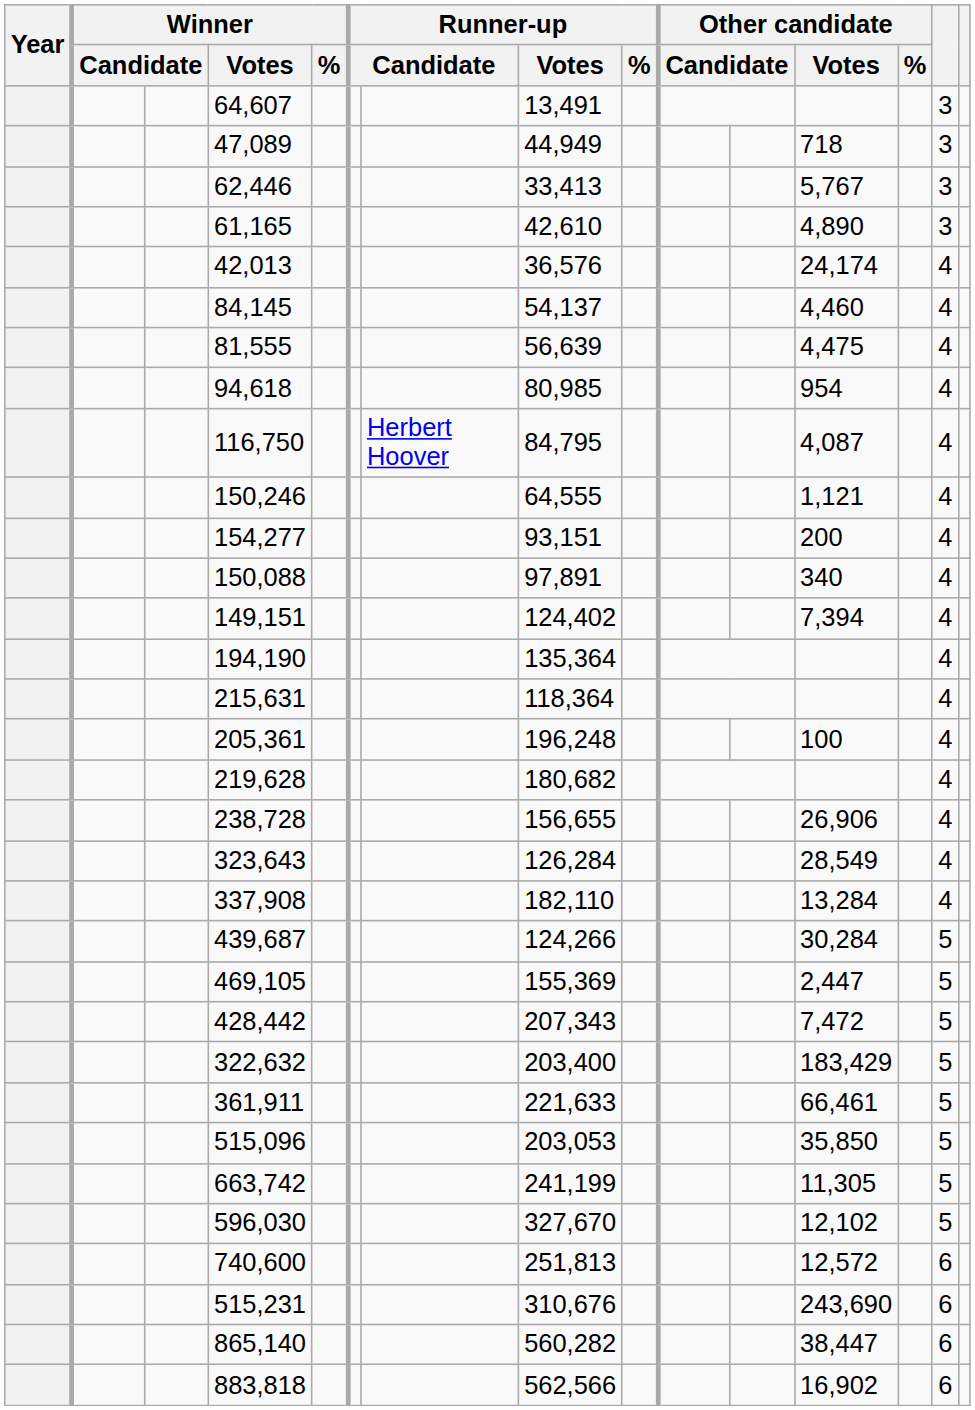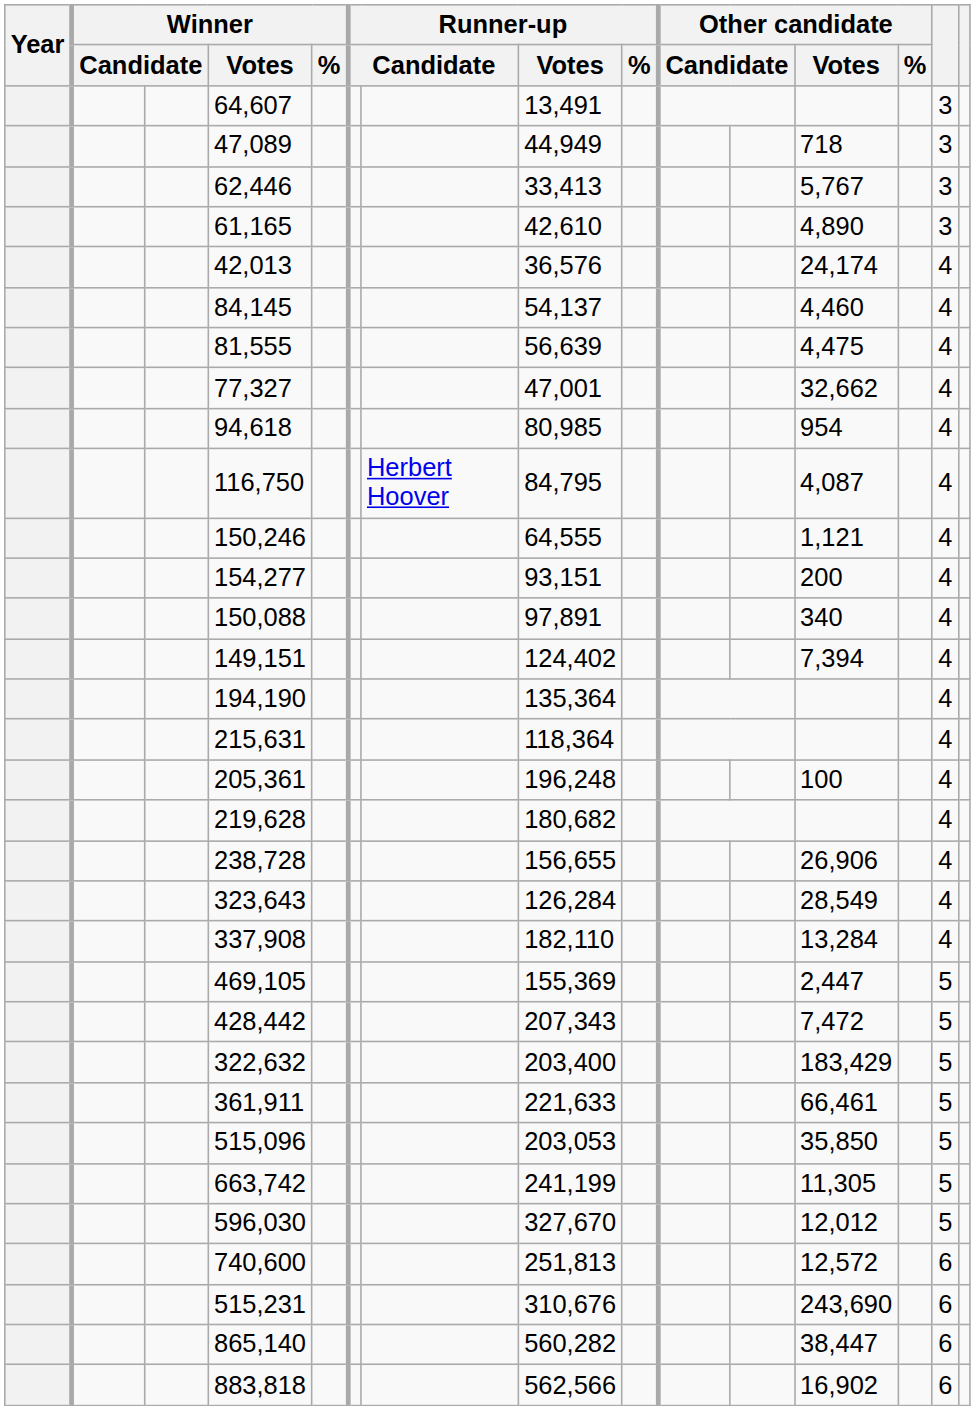+ row: (253, 387)
- row: (260, 940)
(839, 1223) 12,102 -> (839, 1223) 12,012
